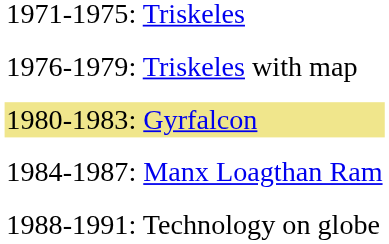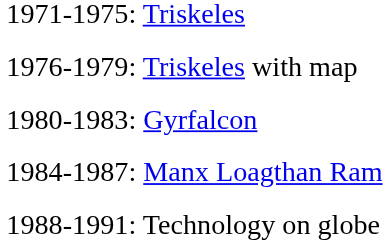(132, 119) khaki background -> (132, 119) no background
